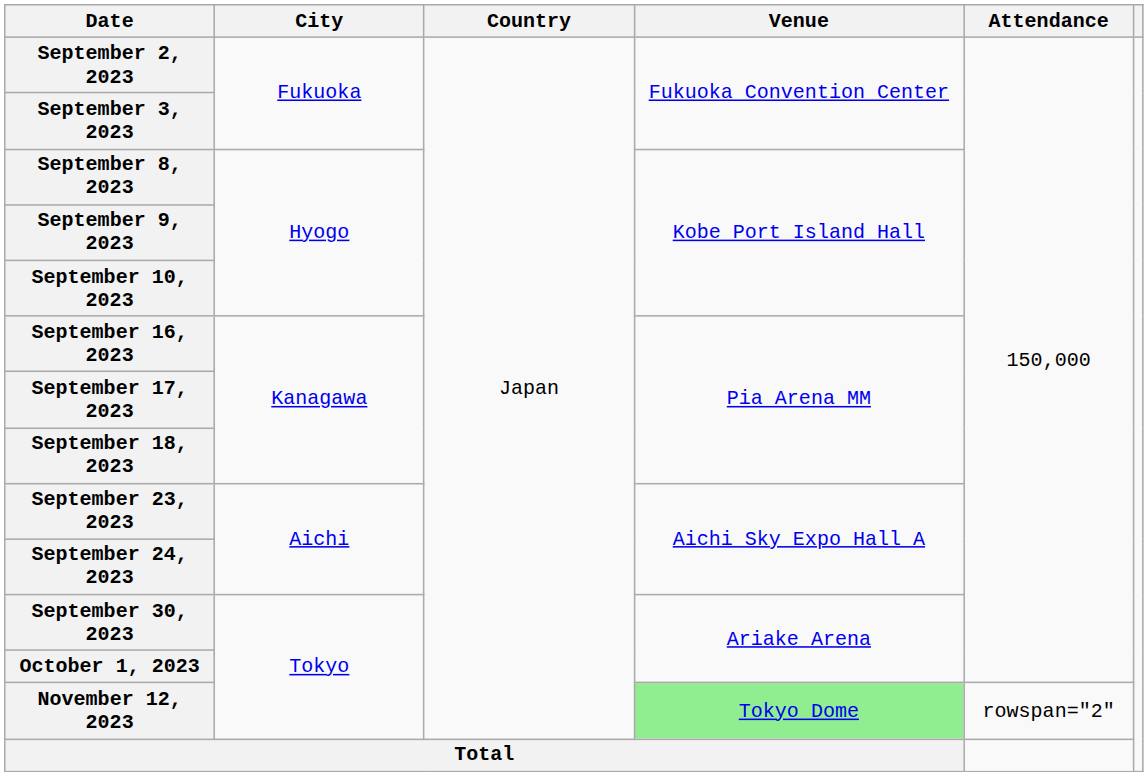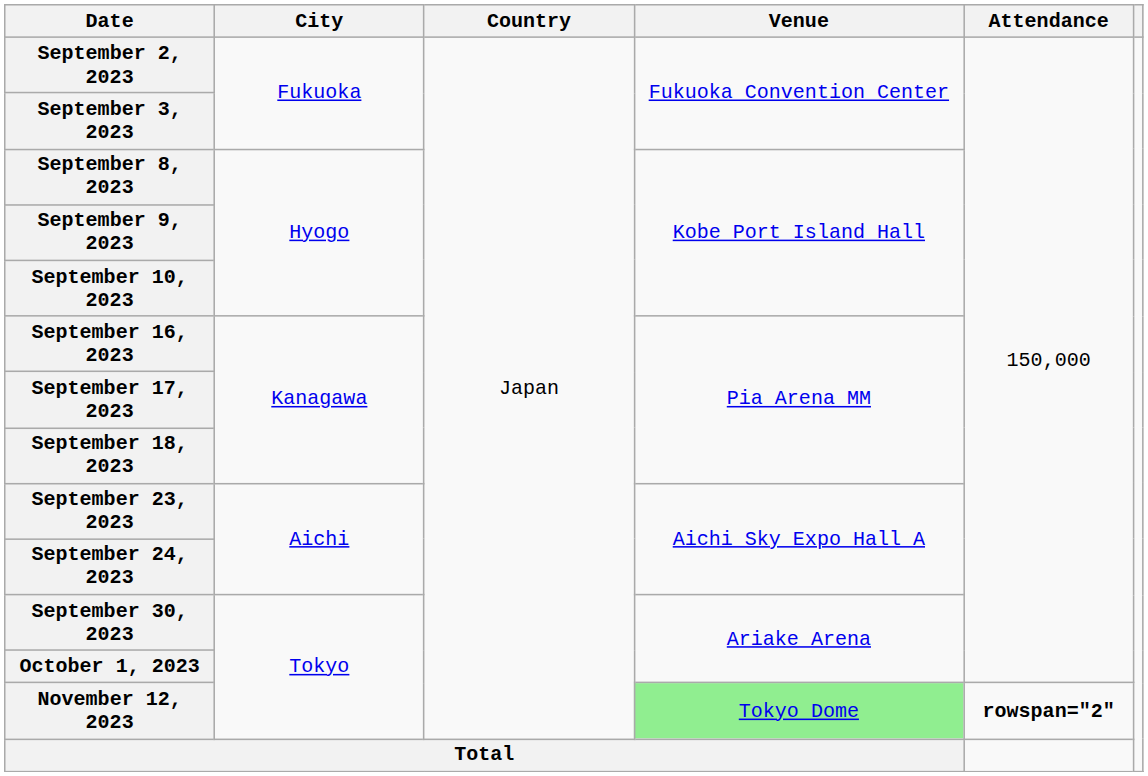(1049, 711) normal -> (1049, 711) bold
